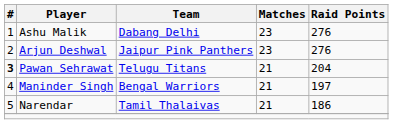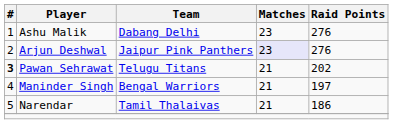(265, 50) no background -> (265, 50) lavender background
(321, 68) 204 -> (321, 68) 202
